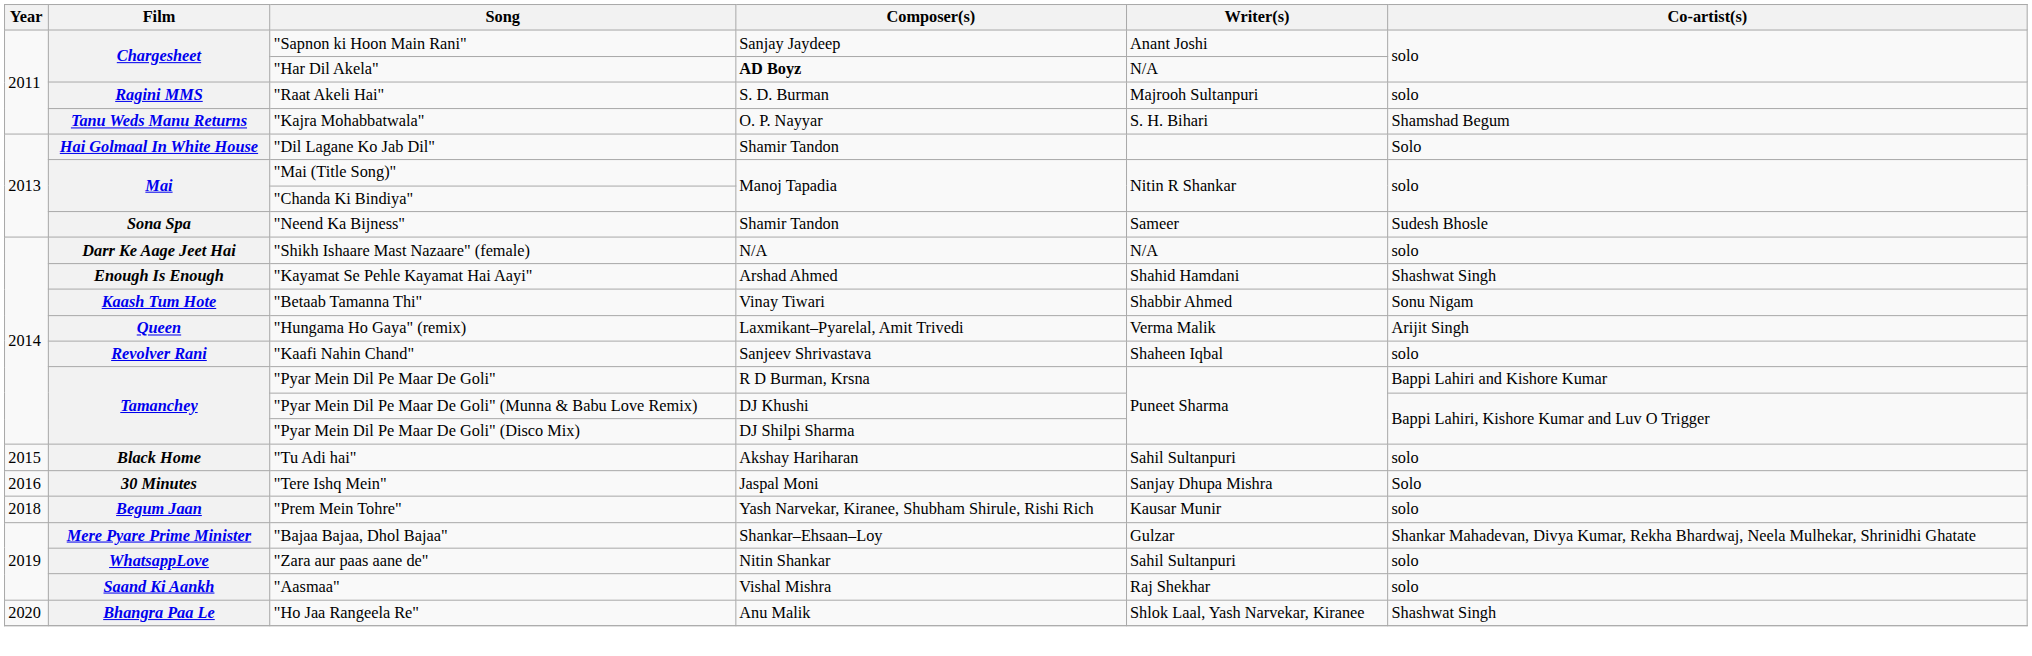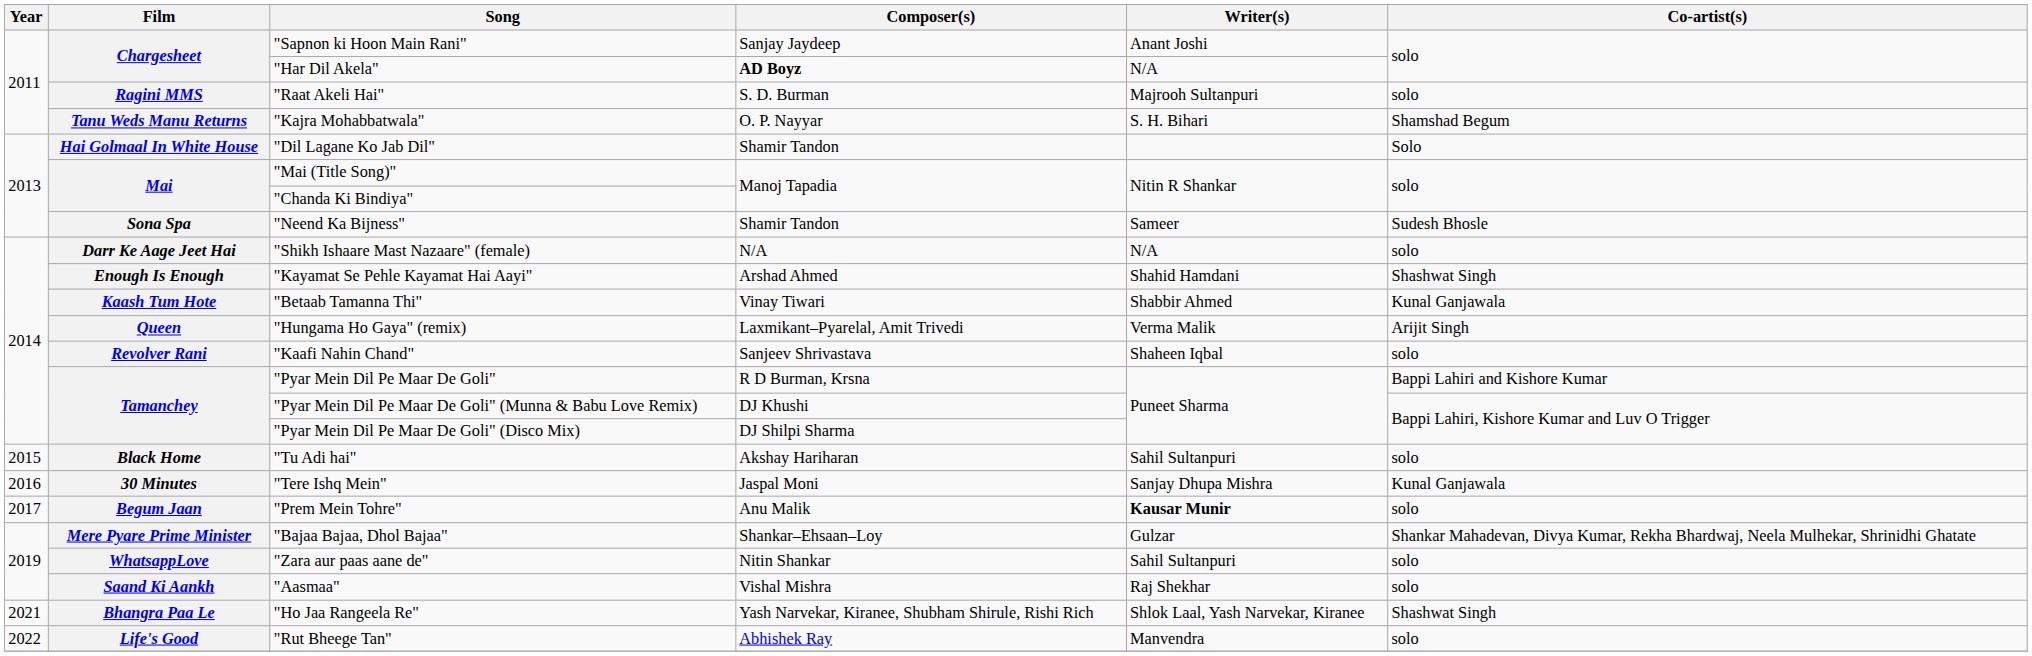(1432, 302) Sonu Nigam -> (1448, 302) Kunal Ganjawala
(1406, 483) Solo -> (1448, 483) Kunal Ganjawala
(25, 509) 2018 -> (25, 509) 2017
(916, 509) Yash Narvekar, Kiranee, Shubham Shirule, Rishi Rich -> (775, 509) Anu Malik
(1176, 509) normal -> (1180, 509) bold
(25, 612) 2020 -> (25, 612) 2021
(775, 612) Anu Malik -> (916, 612) Yash Narvekar, Kiranee, Shubham Shirule, Rishi Rich
+ row: (333, 638)
